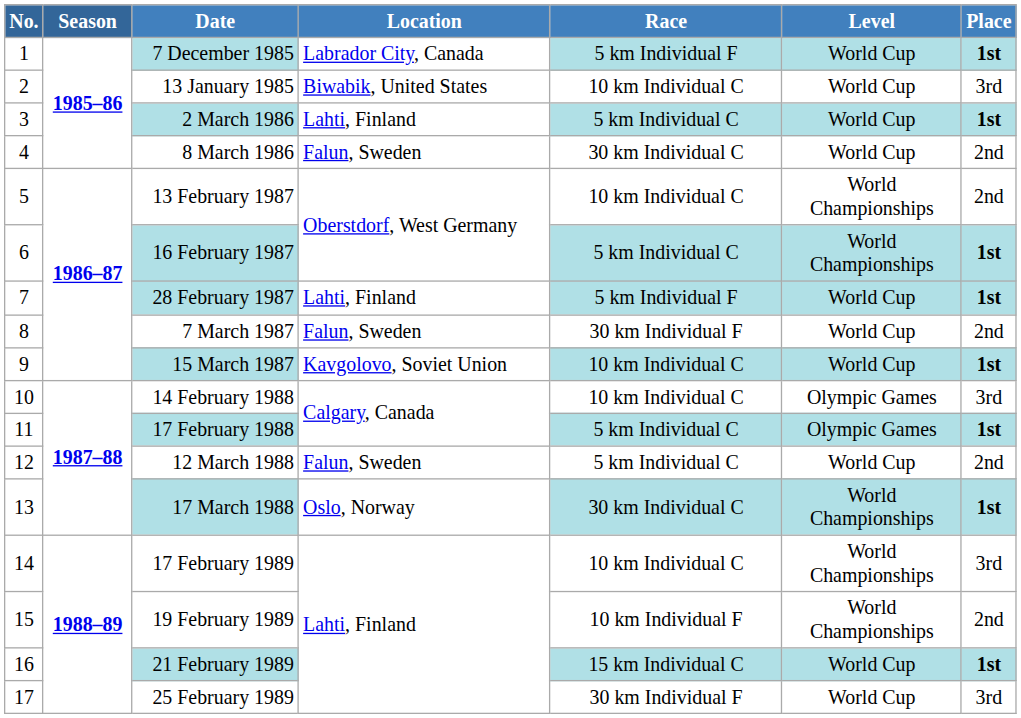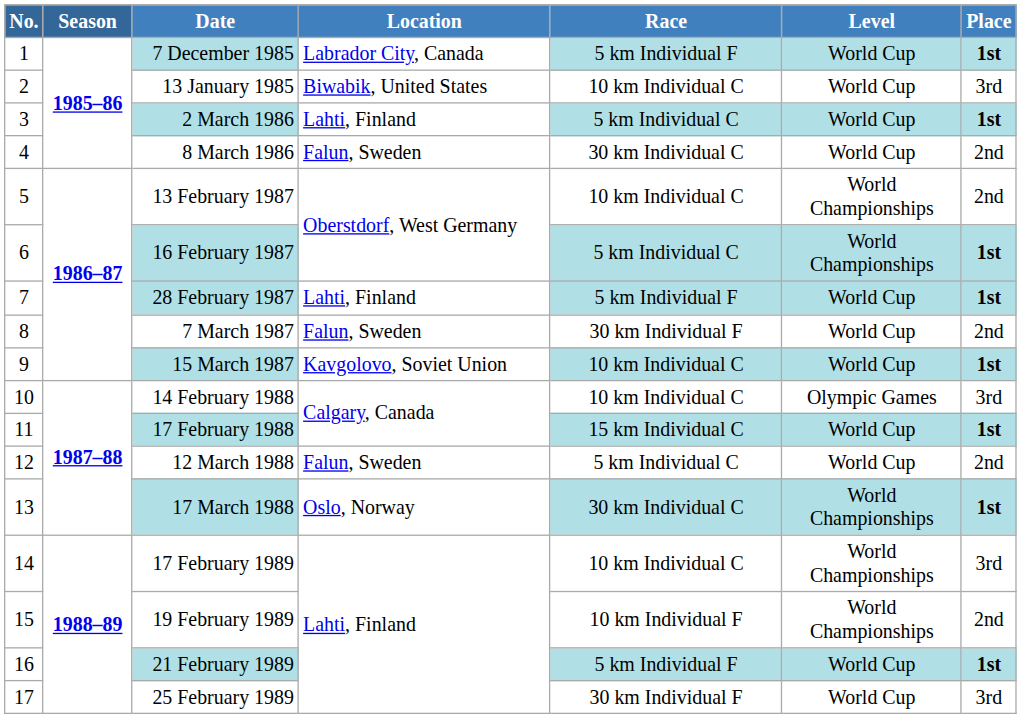(666, 429) 5 km Individual C -> (666, 429) 15 km Individual C
(872, 429) Olympic Games -> (872, 429) World Cup
(666, 664) 15 km Individual C -> (666, 664) 5 km Individual F
